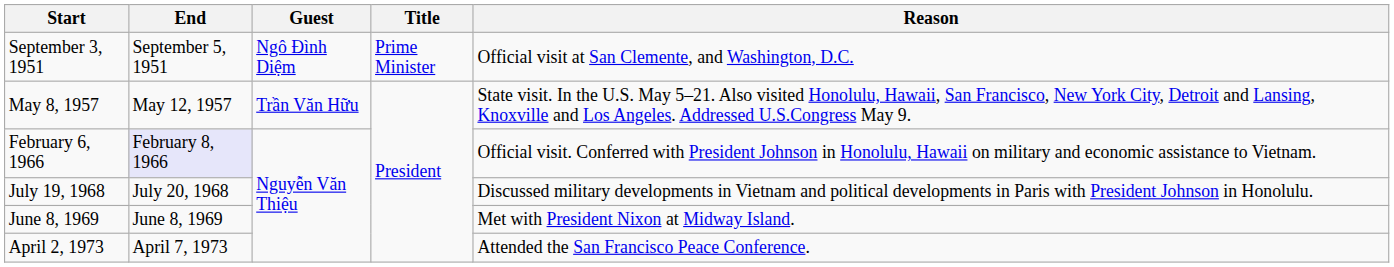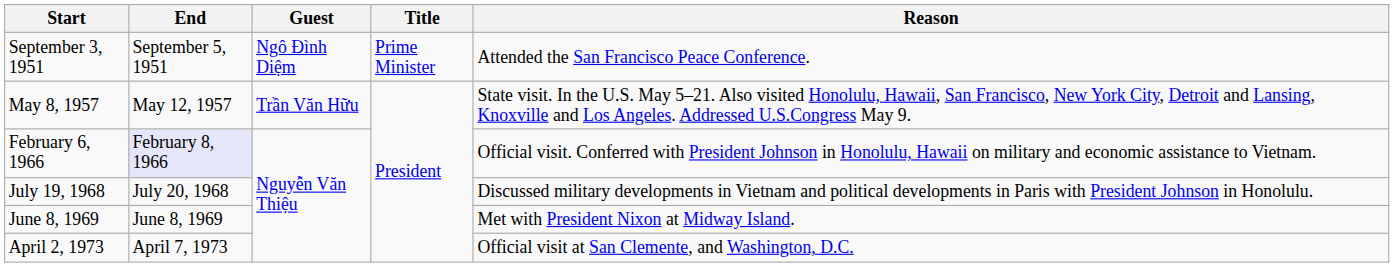(666, 56) Official visit at San Clemente, and Washington, D.C. -> (644, 56) Attended the San Francisco Peace Conference.
(644, 247) Attended the San Francisco Peace Conference. -> (666, 247) Official visit at San Clemente, and Washington, D.C.
